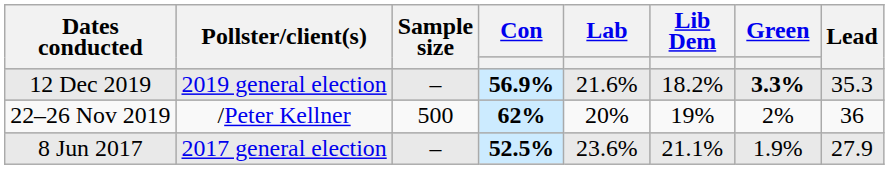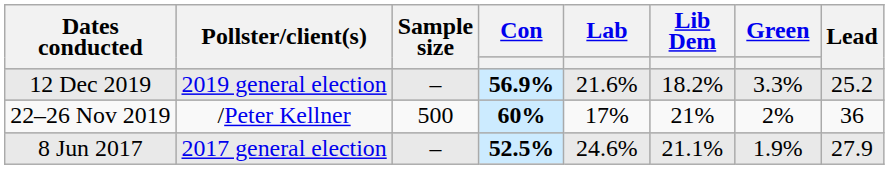(778, 84) bold -> (778, 84) normal
(852, 84) 35.3 -> (852, 84) 25.2
(521, 115) 62% -> (521, 115) 60%
(607, 115) 20% -> (607, 115) 17%
(692, 115) 19% -> (692, 115) 21%
(607, 147) 23.6% -> (607, 147) 24.6%
